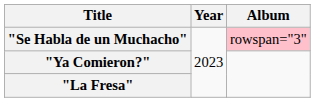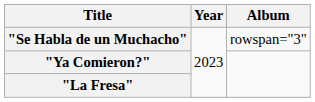(268, 39) pink background -> (268, 39) no background
